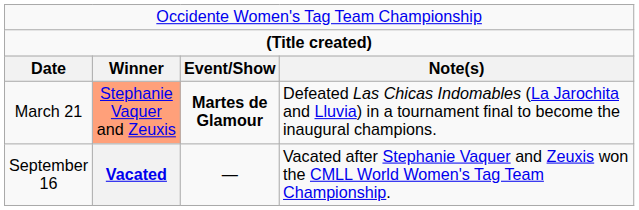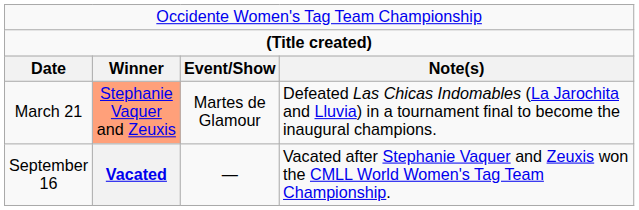(230, 112) bold -> (230, 112) normal
